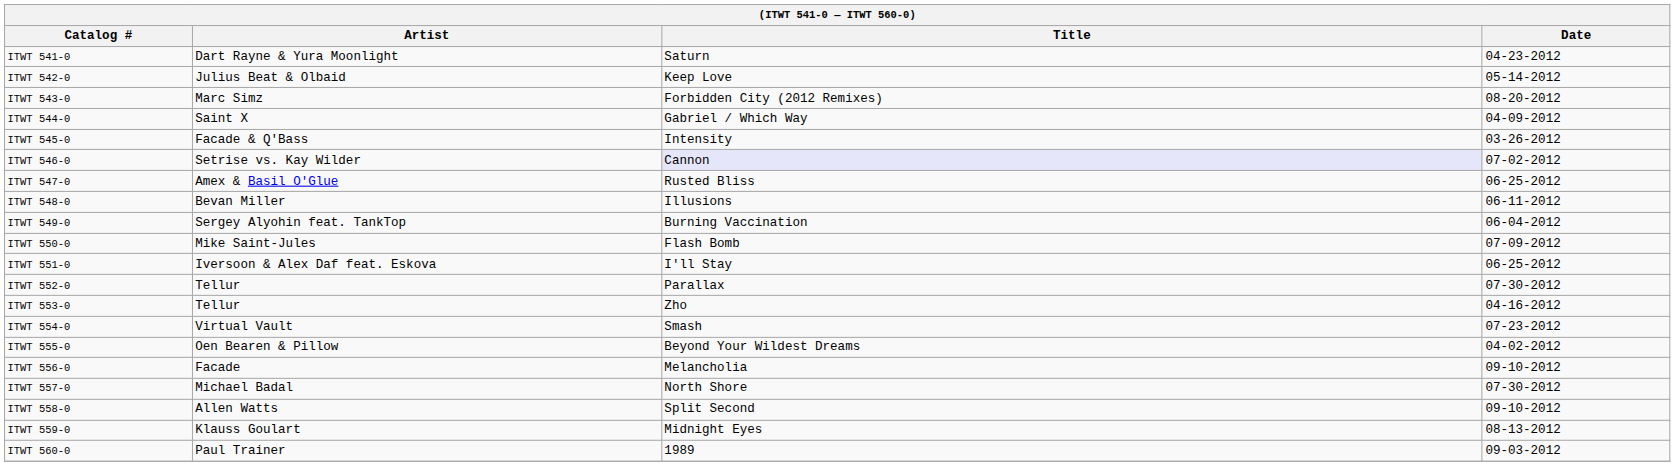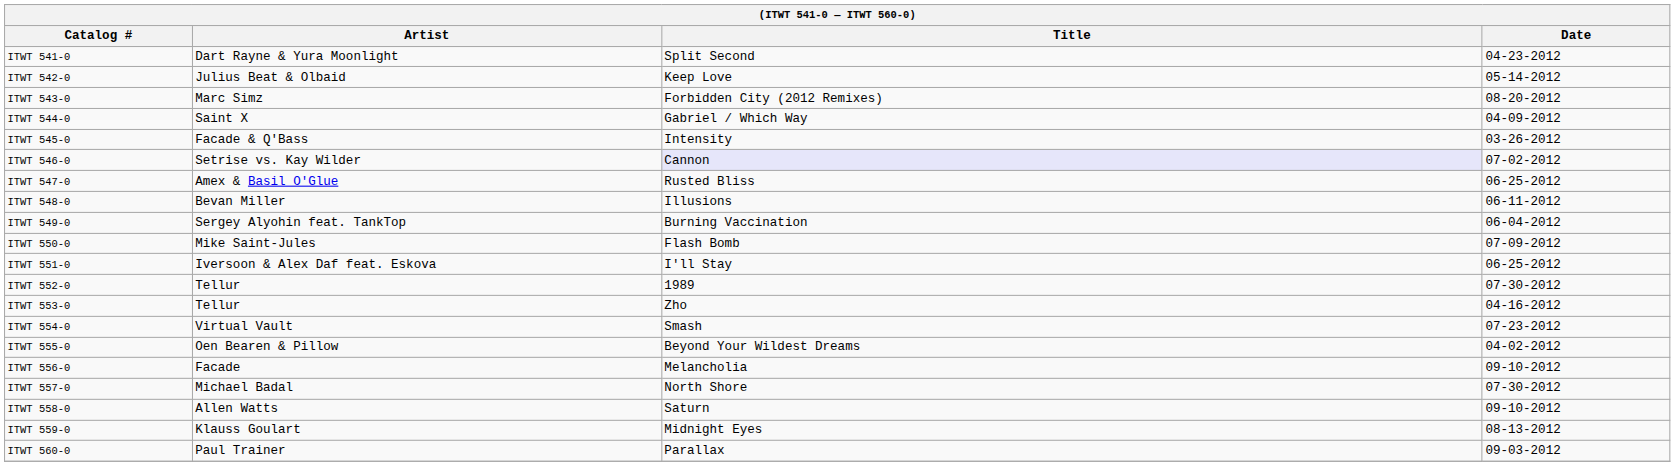(687, 56) Saturn -> (710, 56) Split Second
(694, 285) Parallax -> (679, 285) 1989
(710, 409) Split Second -> (687, 409) Saturn
(679, 451) 1989 -> (694, 451) Parallax
